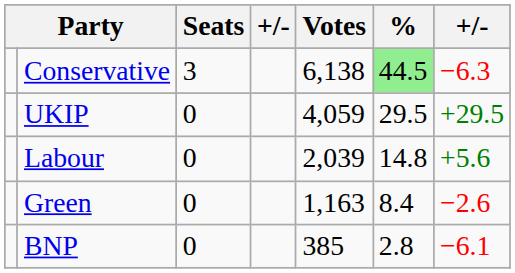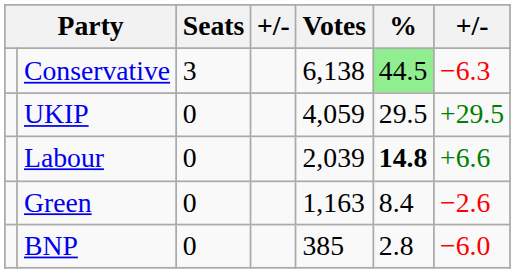(403, 158) normal -> (403, 158) bold
(465, 158) +5.6 -> (465, 158) +6.6
(465, 245) −6.1 -> (465, 245) −6.0
